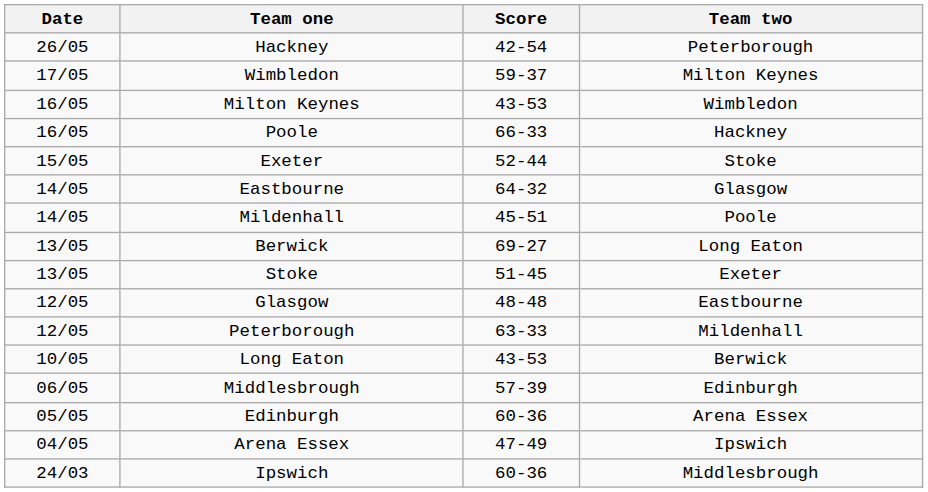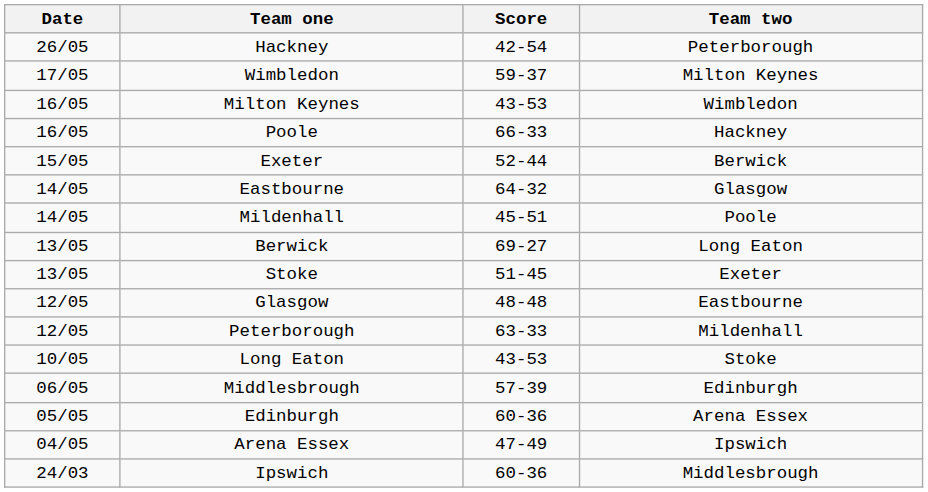(751, 161) Stoke -> (751, 161) Berwick
(751, 360) Berwick -> (751, 360) Stoke
